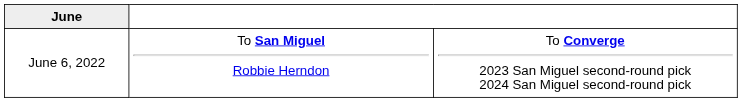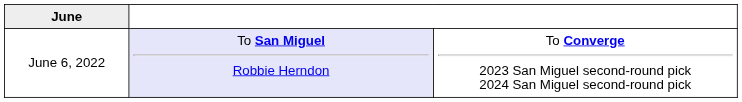(281, 55) no background -> (281, 55) lavender background
